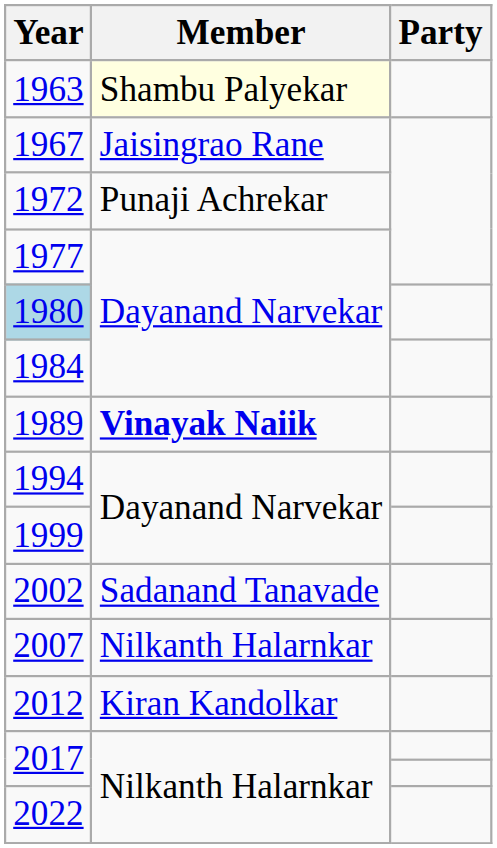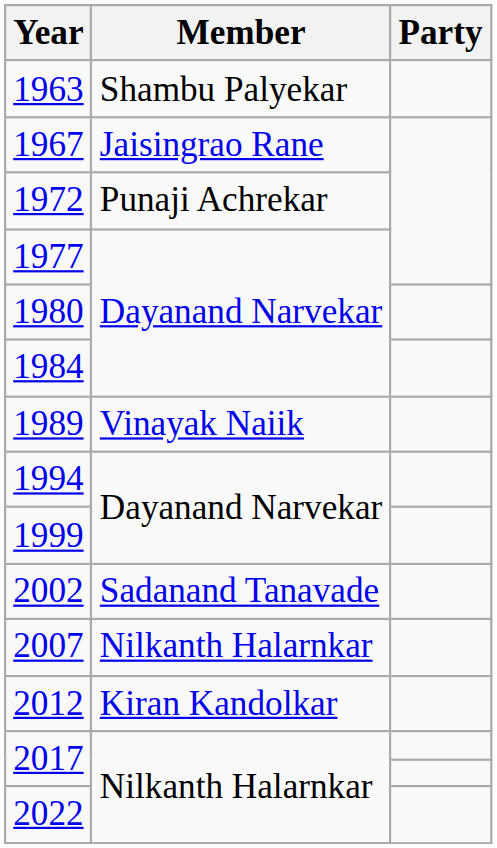(224, 88) lightyellow background -> (224, 88) no background
(48, 311) lightblue background -> (48, 311) no background
(208, 423) bold -> (202, 423) normal
